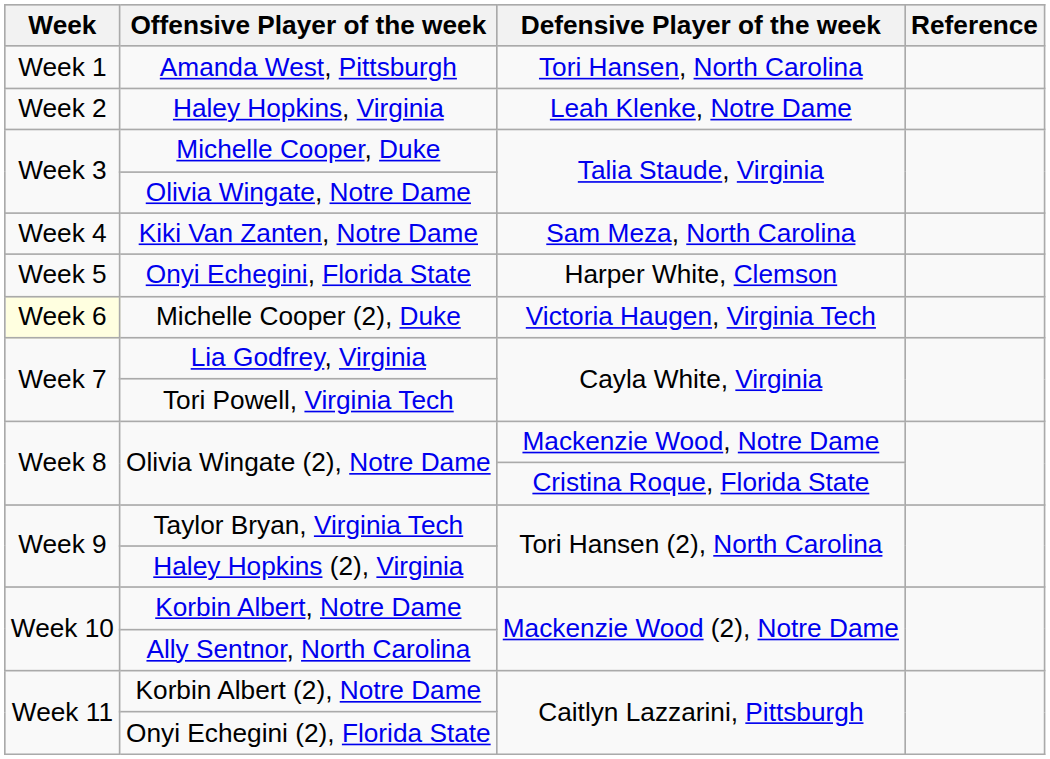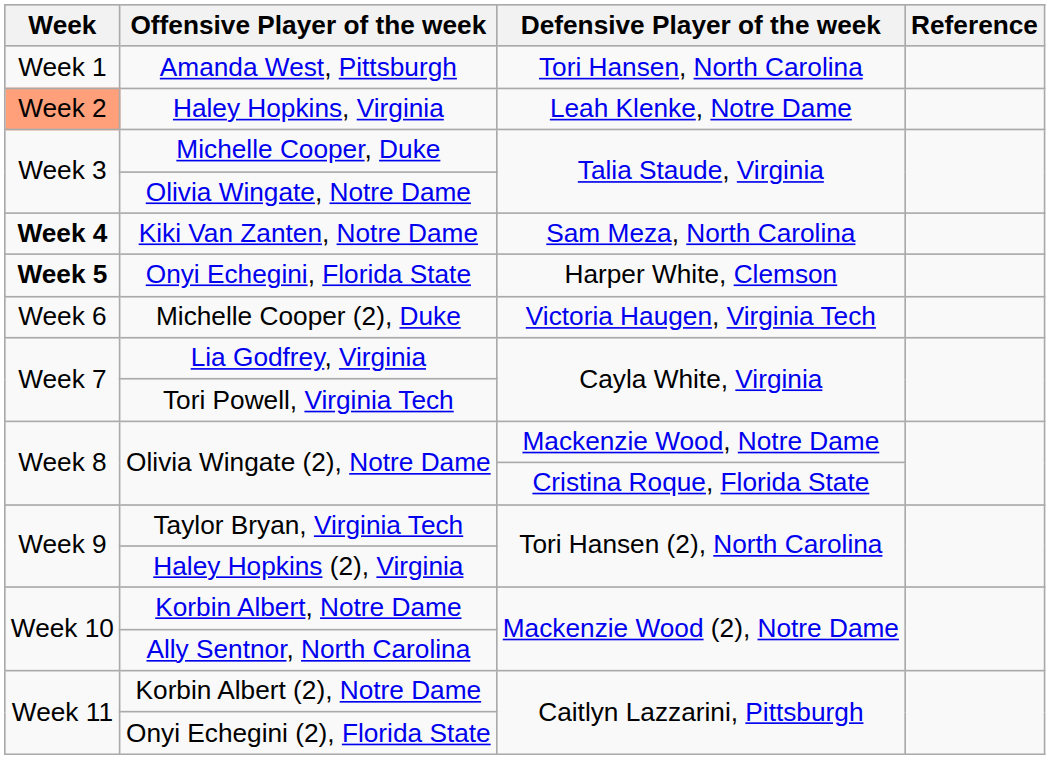(62, 108) no background -> (62, 108) lightsalmon background
(62, 233) normal -> (62, 233) bold
(62, 274) normal -> (62, 274) bold
(62, 316) lightyellow background -> (62, 316) no background
